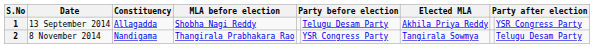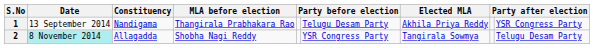(135, 24) Allagadda -> (135, 24) Nandigama
(216, 24) Shobha Nagi Reddy -> (235, 24) Thangirala Prabhakara Rao
(65, 37) no background -> (65, 37) paleturquoise background
(135, 37) Nandigama -> (135, 37) Allagadda
(235, 37) Thangirala Prabhakara Rao -> (216, 37) Shobha Nagi Reddy
